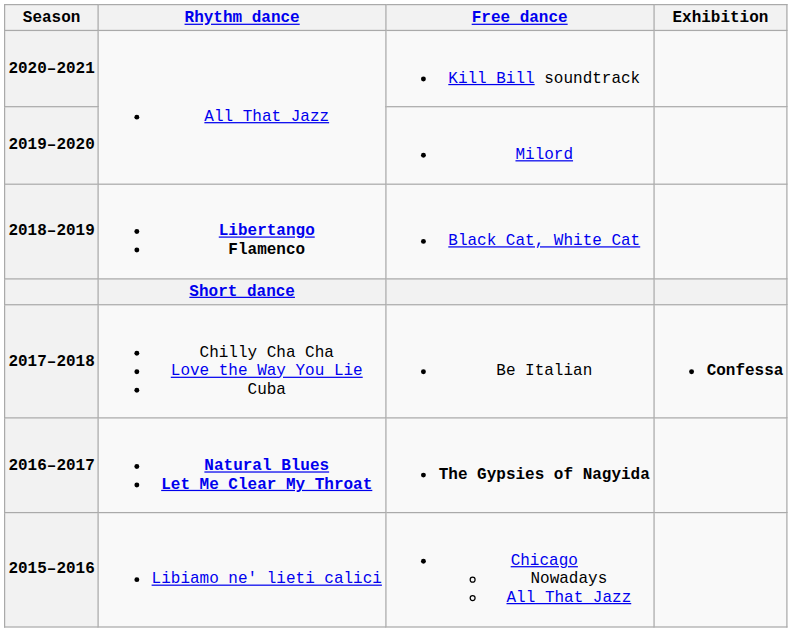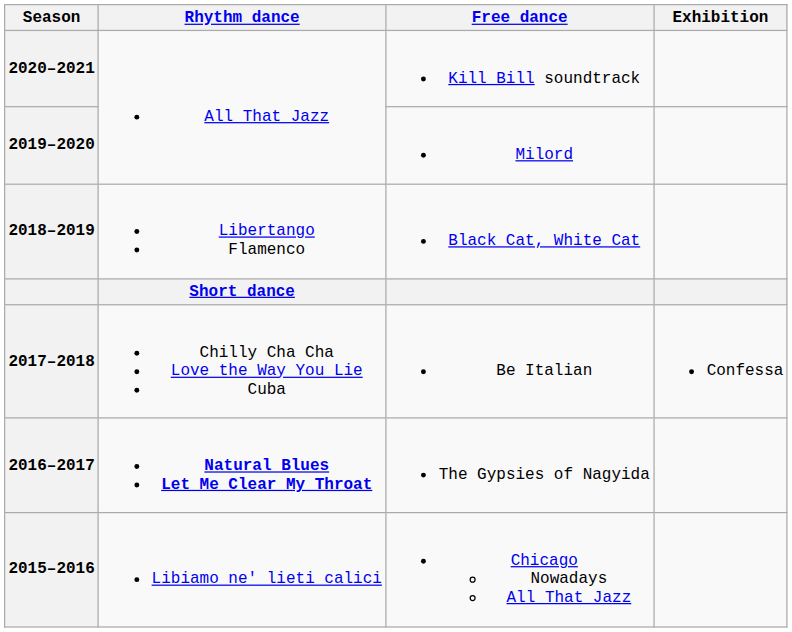(242, 240) bold -> (242, 240) normal
(720, 371) bold -> (720, 371) normal
(520, 475) bold -> (520, 475) normal
